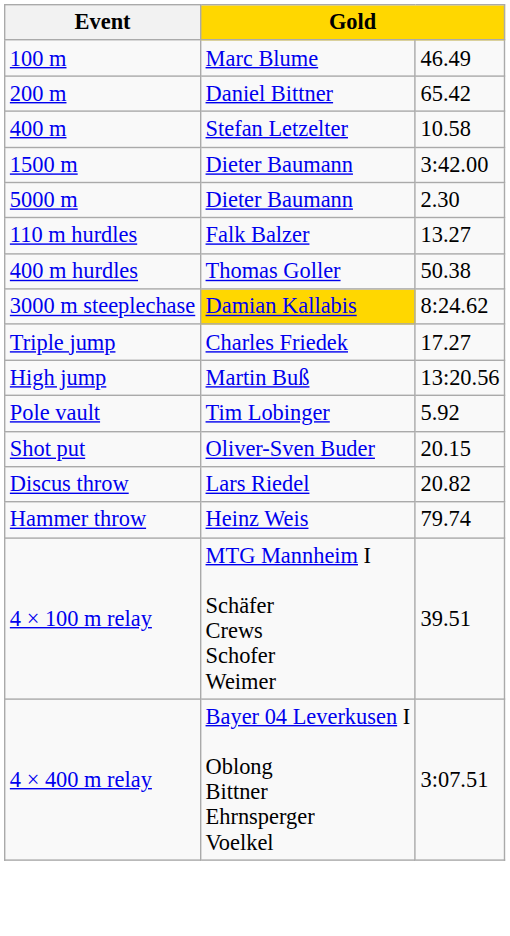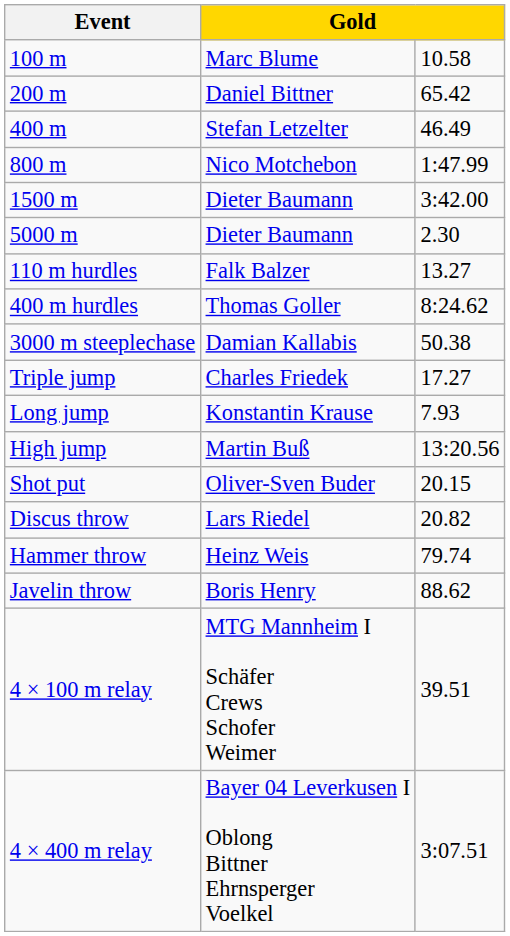(446, 57) 46.49 -> (446, 57) 10.58
(446, 128) 10.58 -> (446, 128) 46.49
+ row: (38, 164)
(446, 270) 50.38 -> (454, 306) 8:24.62
(281, 306) gold background -> (281, 341) no background
(454, 306) 8:24.62 -> (446, 341) 50.38
+ row: (59, 413)
- row: (55, 413)
+ row: (71, 590)
